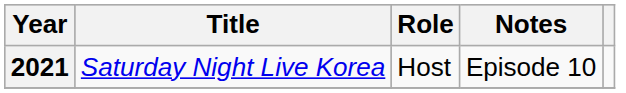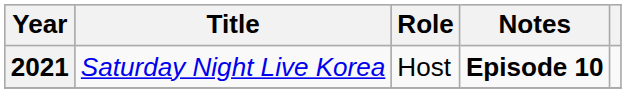(531, 66) normal -> (535, 66) bold
